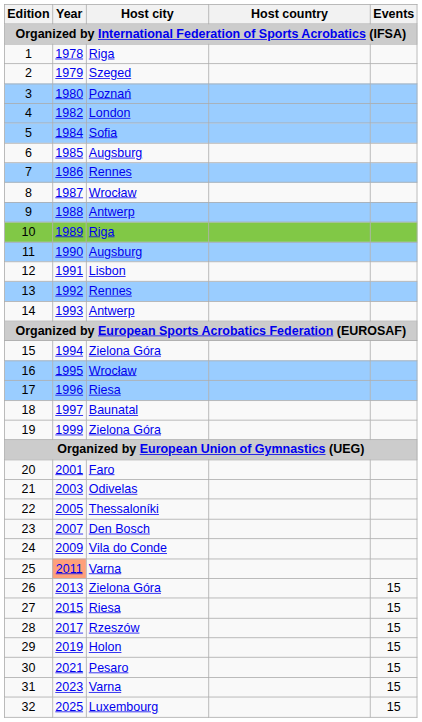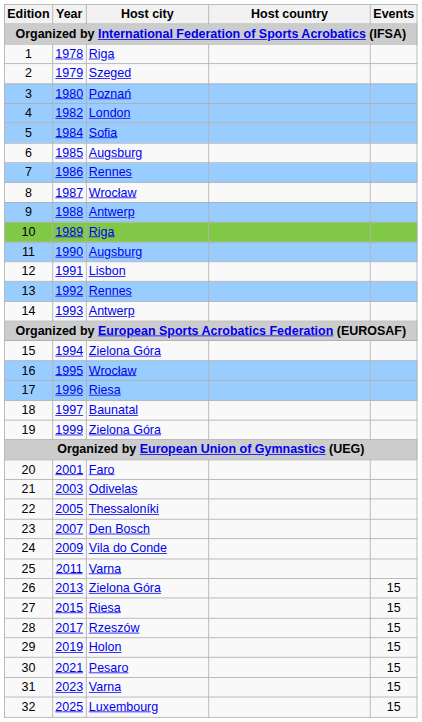(69, 568) lightsalmon background -> (69, 568) no background
